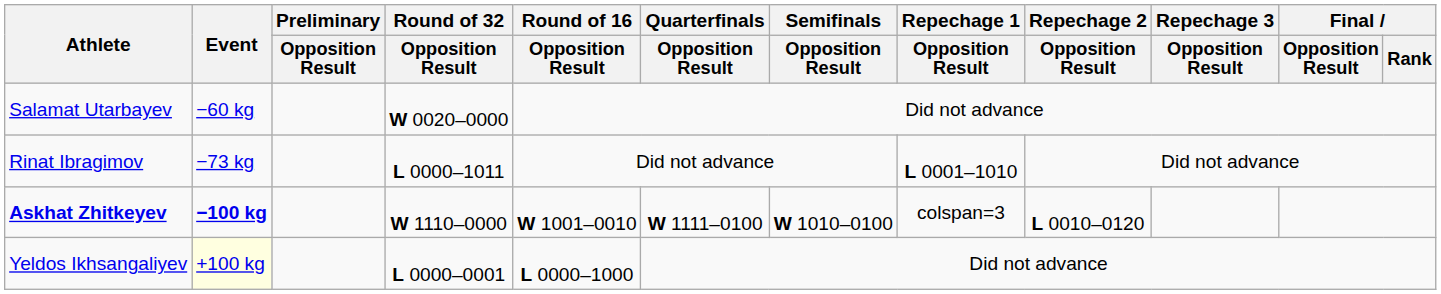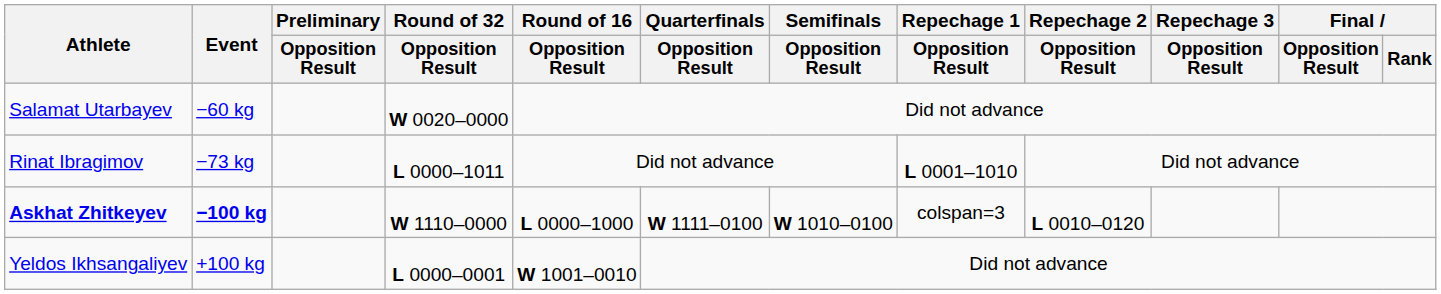(577, 223) W 1001–0010 -> (577, 223) L 0000–1000
(231, 264) lightyellow background -> (231, 264) no background
(577, 275) L 0000–1000 -> (577, 275) W 1001–0010
